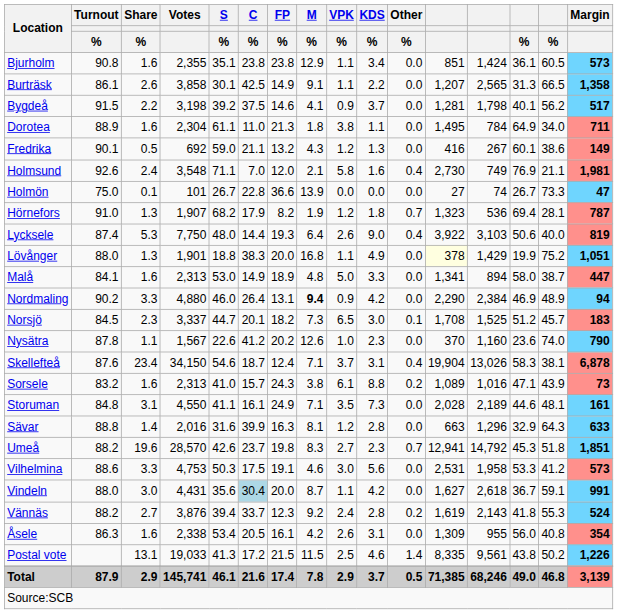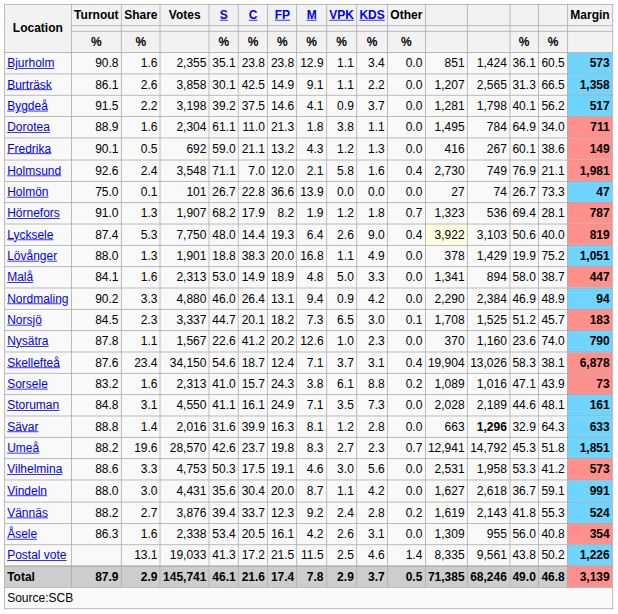(450, 234) no background -> (450, 234) lightyellow background
(455, 256) lightyellow background -> (455, 256) no background
(315, 298) bold -> (315, 298) normal
(492, 427) normal -> (492, 427) bold
(253, 491) lightblue background -> (253, 491) no background
